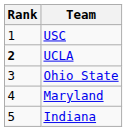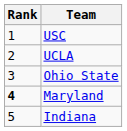(11, 55) bold -> (11, 55) normal
(11, 96) normal -> (11, 96) bold
